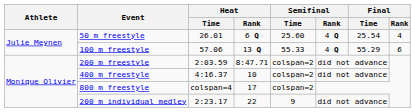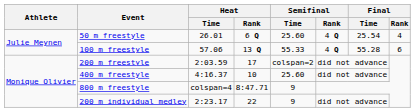(368, 49) 55.29 -> (368, 49) 55.28
(252, 62) 8:47.71 -> (252, 62) 17
(293, 75) colspan=2 -> (293, 75) 25.60
(252, 88) 17 -> (252, 88) 8:47.71
(293, 88) colspan=2 -> (293, 88) 9
